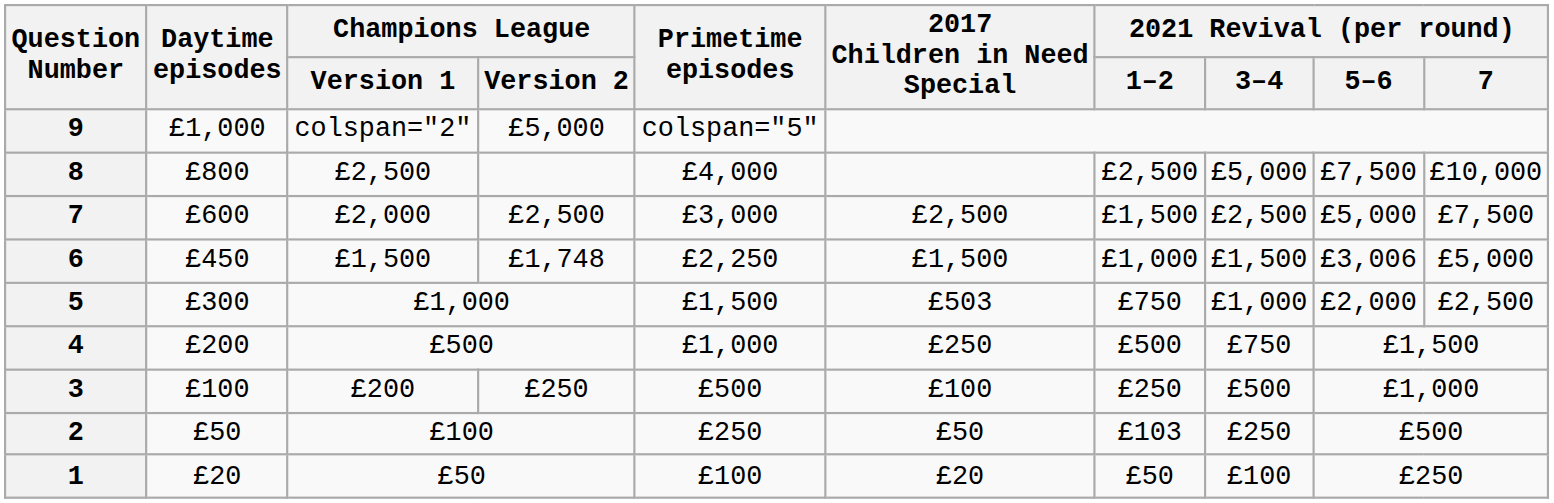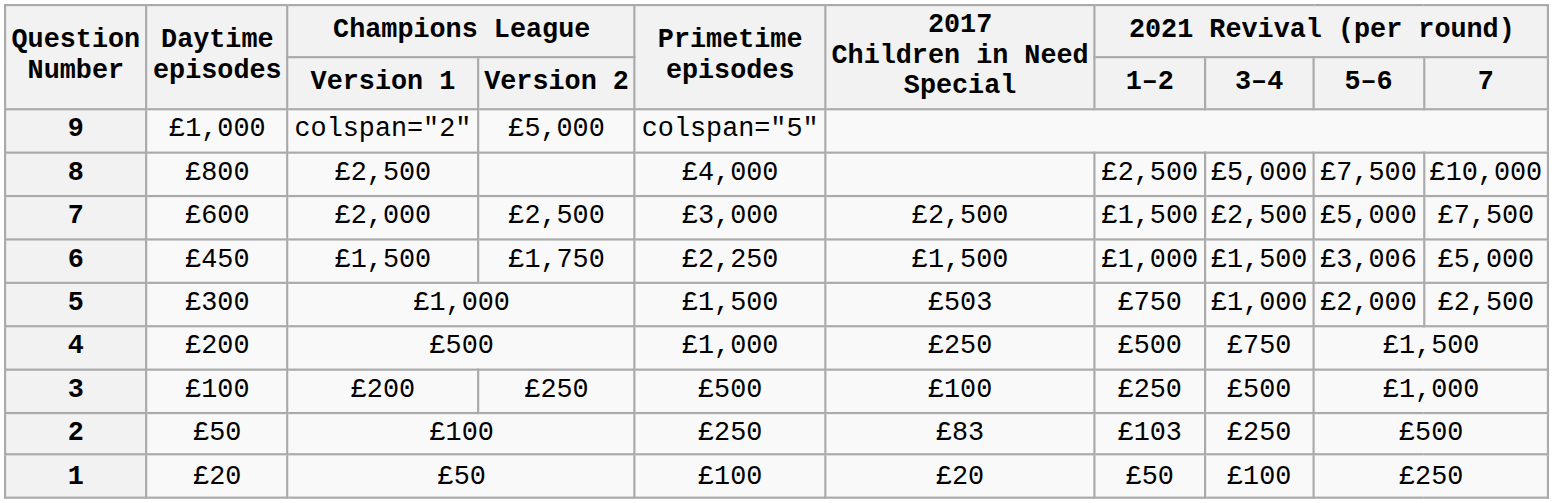(557, 261) £1,748 -> (557, 261) £1,750
(960, 434) £50 -> (960, 434) £83
